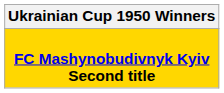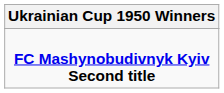(112, 66) gold background -> (112, 66) no background
